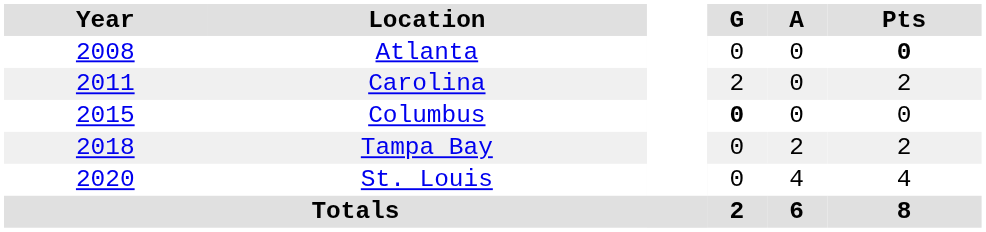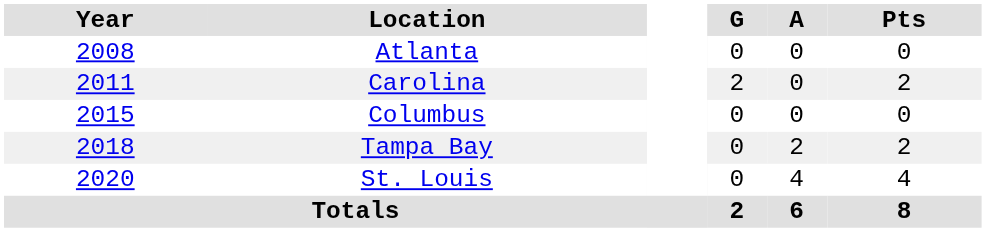(904, 52) bold -> (904, 52) normal
(737, 116) bold -> (737, 116) normal
